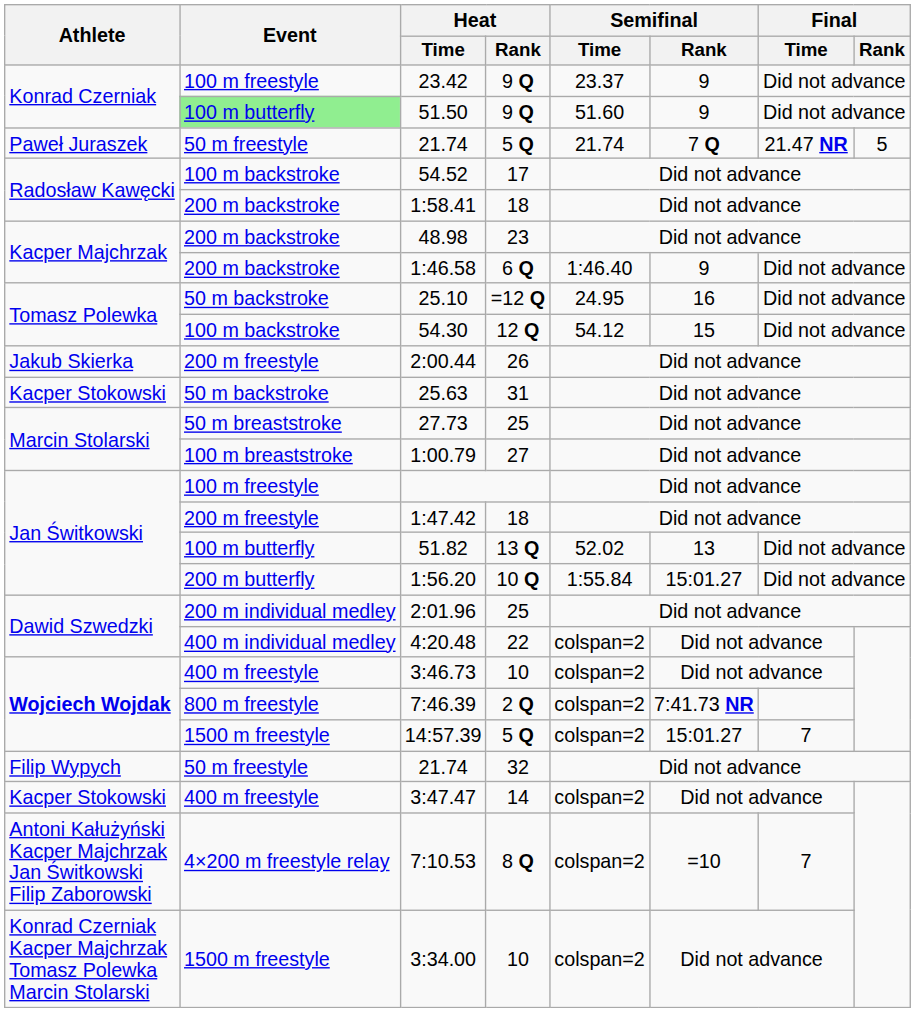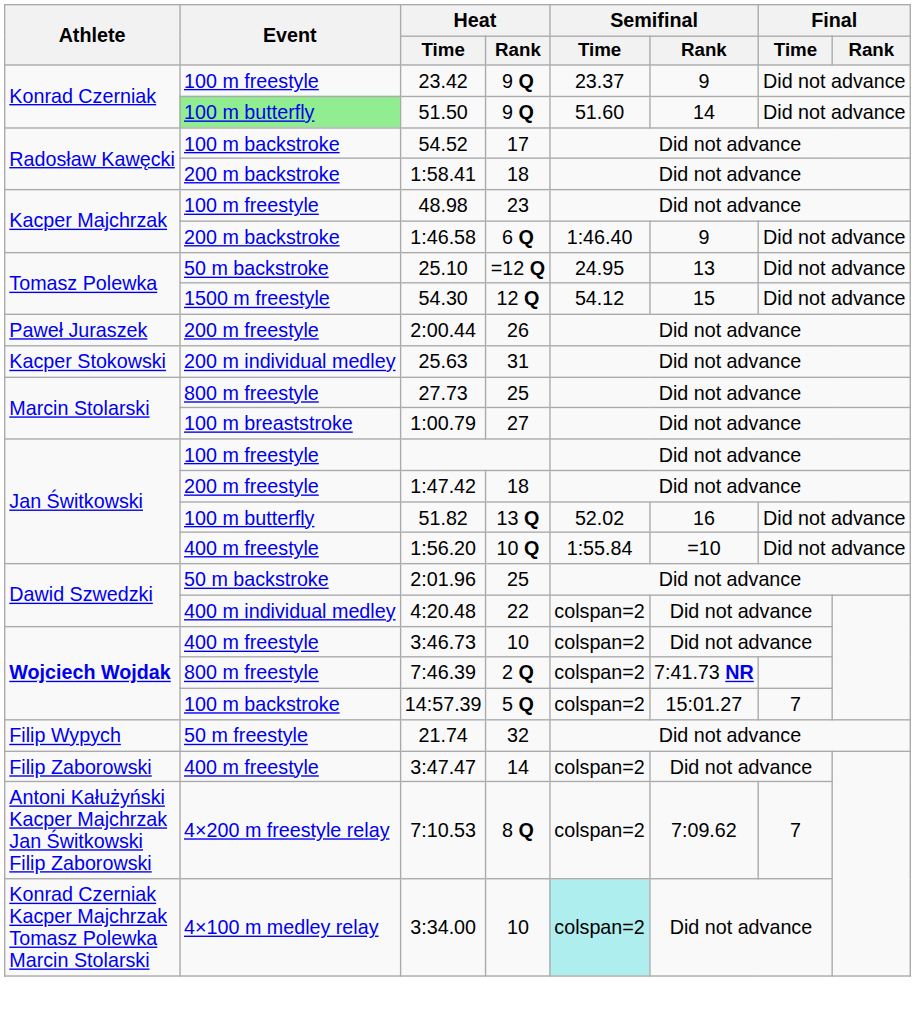(704, 112) 9 -> (704, 112) 14
- row: (443, 144)
(262, 237) 200 m backstroke -> (251, 206) 100 m freestyle
(704, 299) 16 -> (704, 268) 13
(262, 331) 100 m backstroke -> (257, 299) 1500 m freestyle
(71, 362) Jakub Skierka -> (78, 331) Paweł Juraszek
(256, 393) 50 m backstroke -> (290, 362) 200 m individual medley
(263, 424) 50 m breaststroke -> (251, 393) 800 m freestyle
(704, 549) 13 -> (704, 518) 16
(249, 580) 200 m butterfly -> (251, 549) 400 m freestyle
(704, 580) 15:01.27 -> (704, 549) =10
(290, 611) 200 m individual medley -> (256, 580) 50 m backstroke
(257, 736) 1500 m freestyle -> (262, 705) 100 m backstroke
(88, 798) Kacper Stokowski -> (81, 767) Filip Zaborowski
(704, 862) =10 -> (704, 831) 7:09.62
(257, 959) 1500 m freestyle -> (281, 928) 4×100 m medley relay
(600, 959) no background -> (600, 928) paleturquoise background
